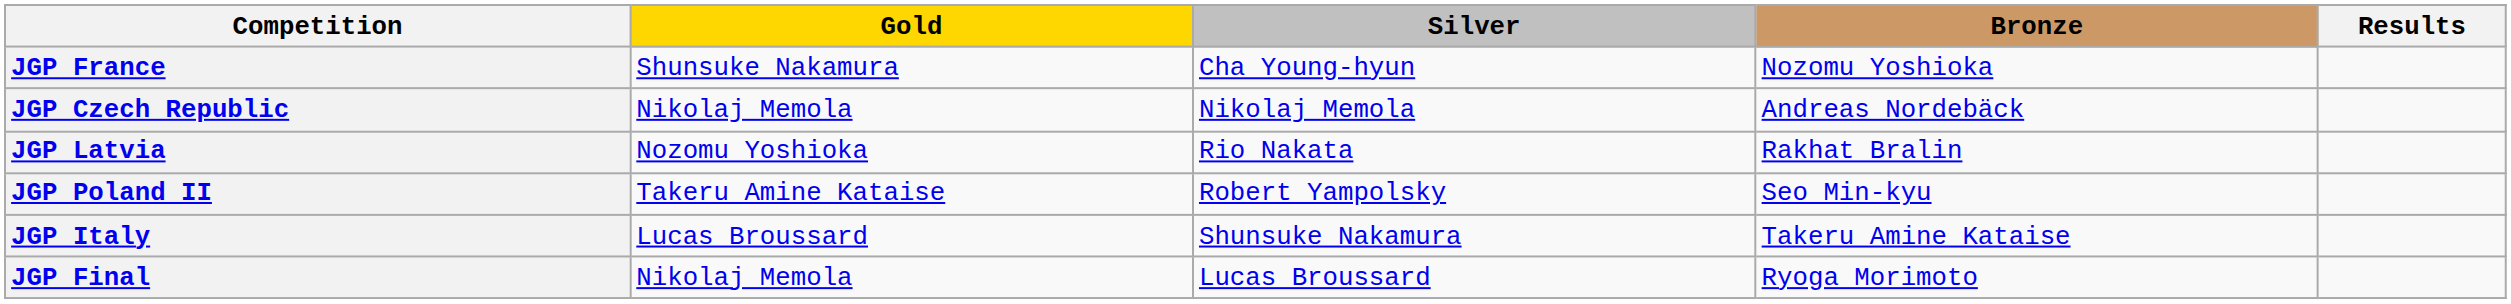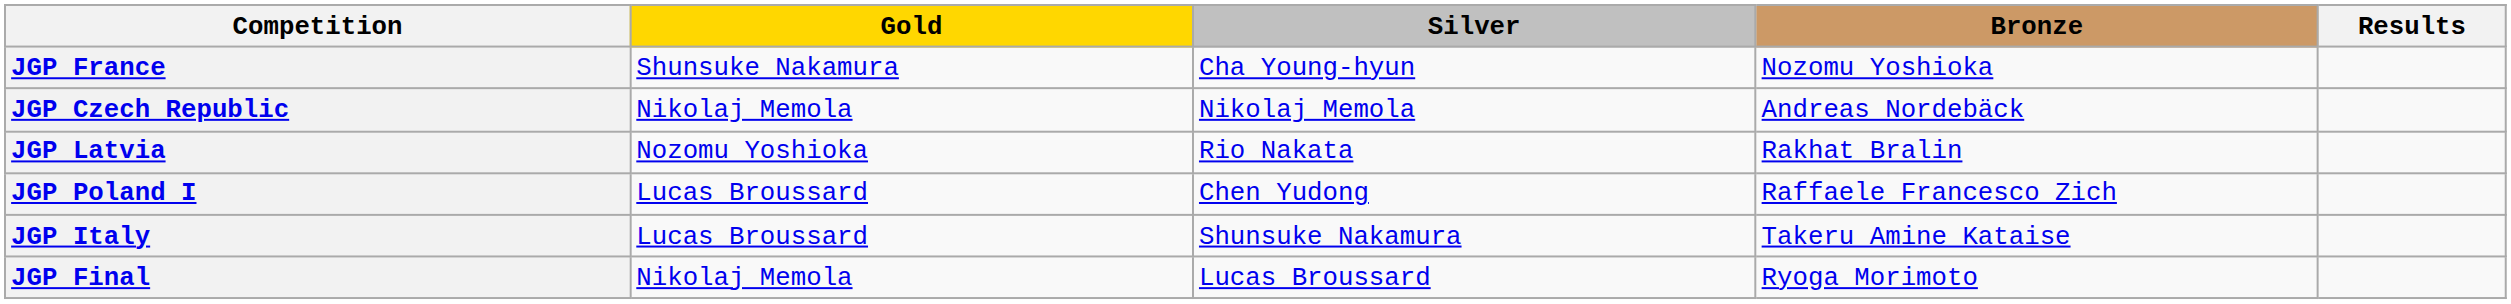+ row: (104, 194)
- row: (112, 194)
